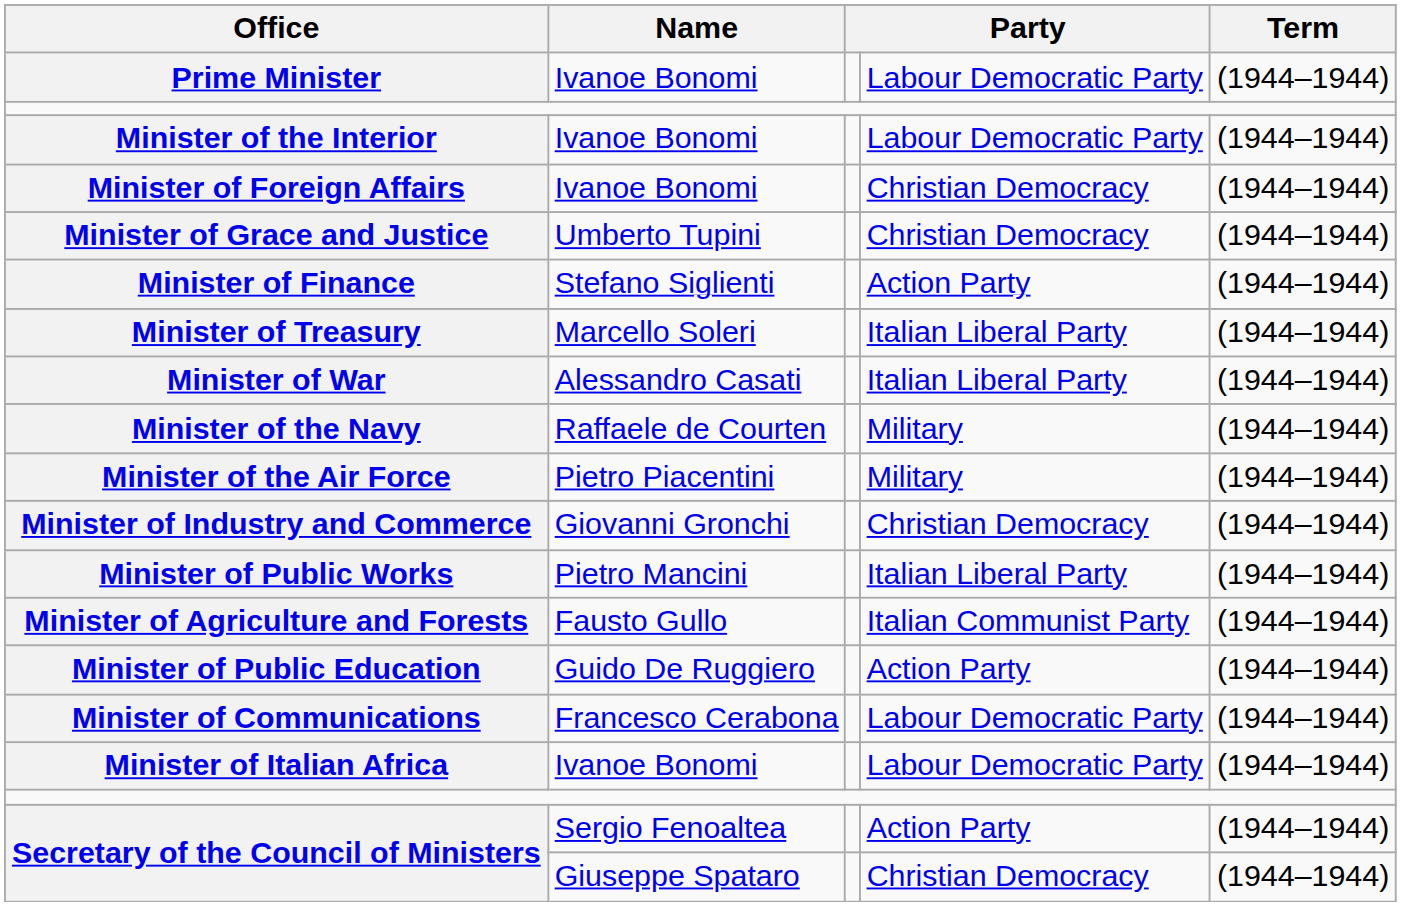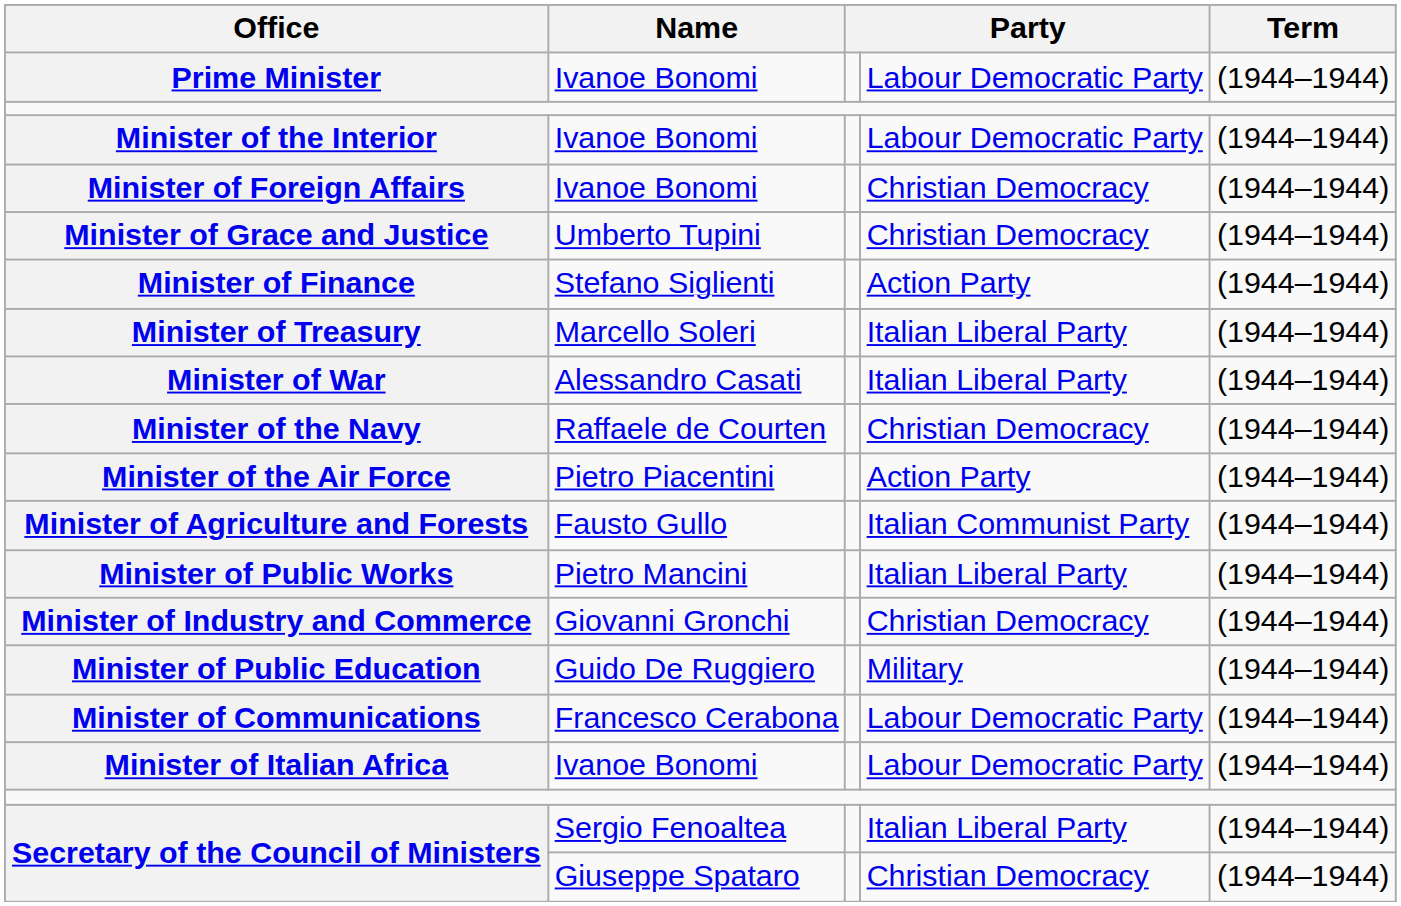(915, 428) Military -> (1008, 428) Christian Democracy
(915, 476) Military -> (949, 476) Action Party
rows swapped: (276, 524) <-> (276, 621)
(949, 669) Action Party -> (915, 669) Military
(949, 828) Action Party -> (997, 828) Italian Liberal Party
